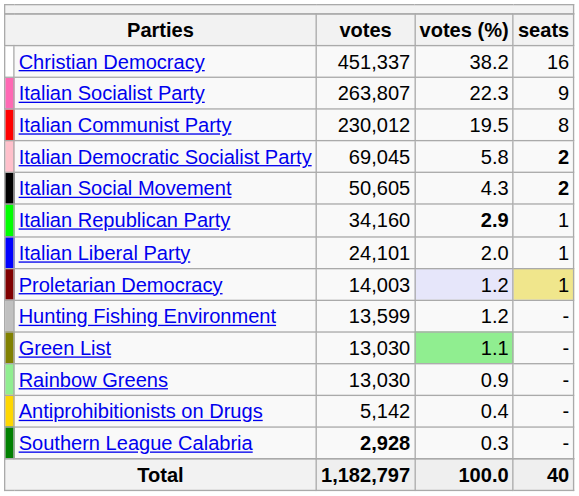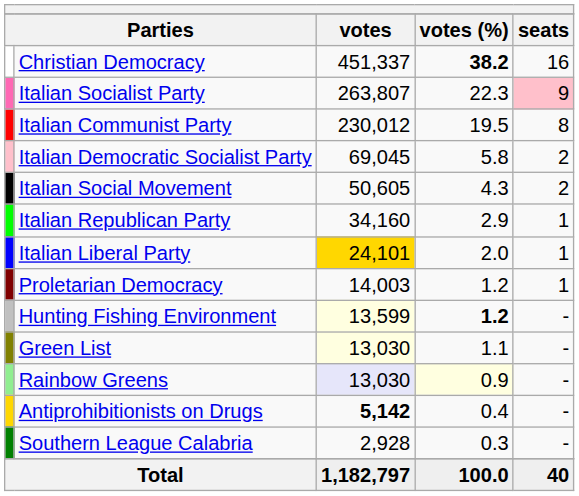(489, 62) normal -> (489, 62) bold
(564, 94) no background -> (564, 94) pink background
(564, 157) bold -> (564, 157) normal
(564, 189) bold -> (564, 189) normal
(495, 221) bold -> (495, 221) normal
(380, 252) no background -> (380, 252) gold background
(495, 284) lavender background -> (495, 284) no background
(564, 284) khaki background -> (564, 284) no background
(380, 316) no background -> (380, 316) lightyellow background
(495, 316) normal -> (495, 316) bold
(380, 348) no background -> (380, 348) lightyellow background
(495, 348) lightgreen background -> (495, 348) no background
(380, 379) no background -> (380, 379) lavender background
(495, 379) no background -> (495, 379) lightyellow background
(385, 411) normal -> (385, 411) bold
(385, 443) bold -> (385, 443) normal
